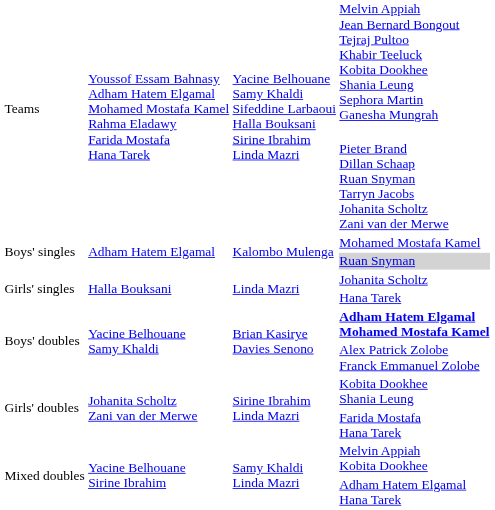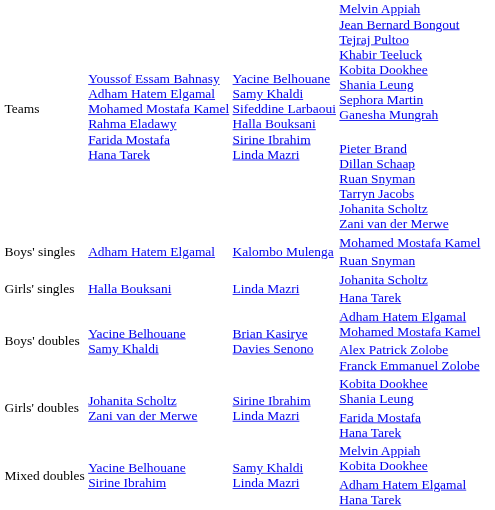(377, 261) lightgrey background -> (377, 261) no background
(414, 324) bold -> (410, 324) normal
